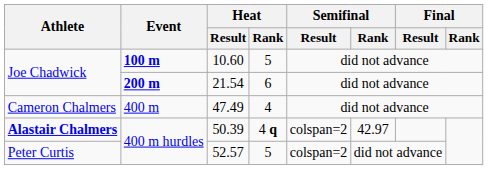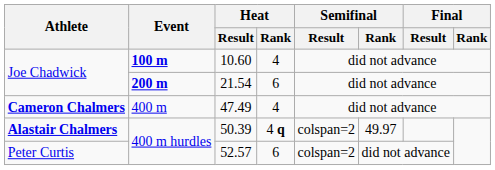(268, 61) 5 -> (276, 61) 4
(62, 107) normal -> (66, 107) bold
(373, 130) 42.97 -> (381, 130) 49.97
(268, 153) 5 -> (276, 153) 6
